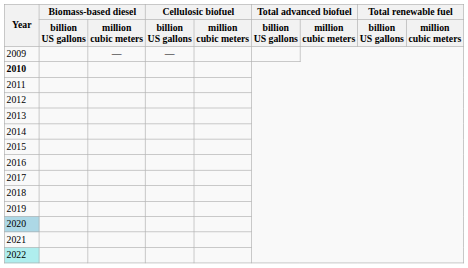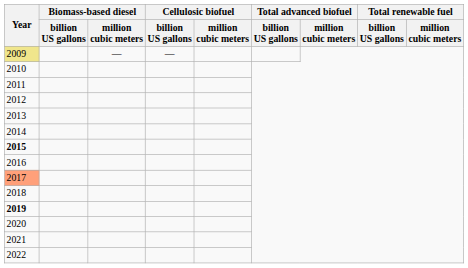(16, 54) no background -> (16, 54) khaki background
(16, 69) bold -> (16, 69) normal
(16, 147) normal -> (16, 147) bold
(16, 178) no background -> (16, 178) lightsalmon background
(16, 208) normal -> (16, 208) bold
(16, 224) lightblue background -> (16, 224) no background
(16, 255) paleturquoise background -> (16, 255) no background
